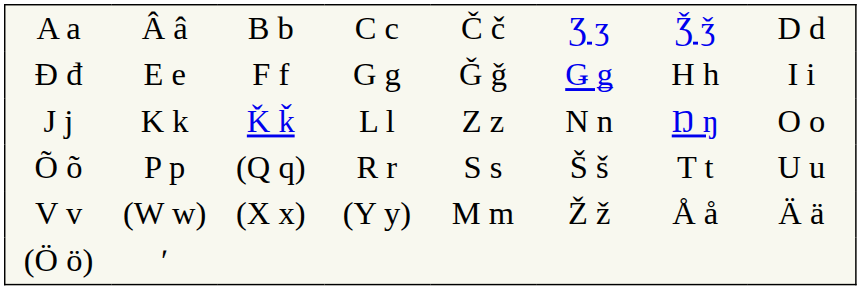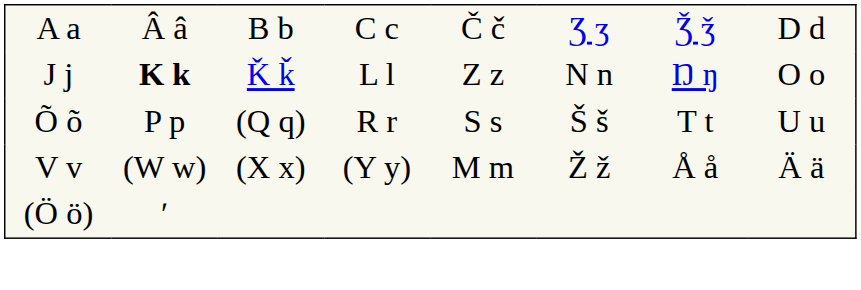- row: (59, 74)
(165, 121) normal -> (165, 74) bold
